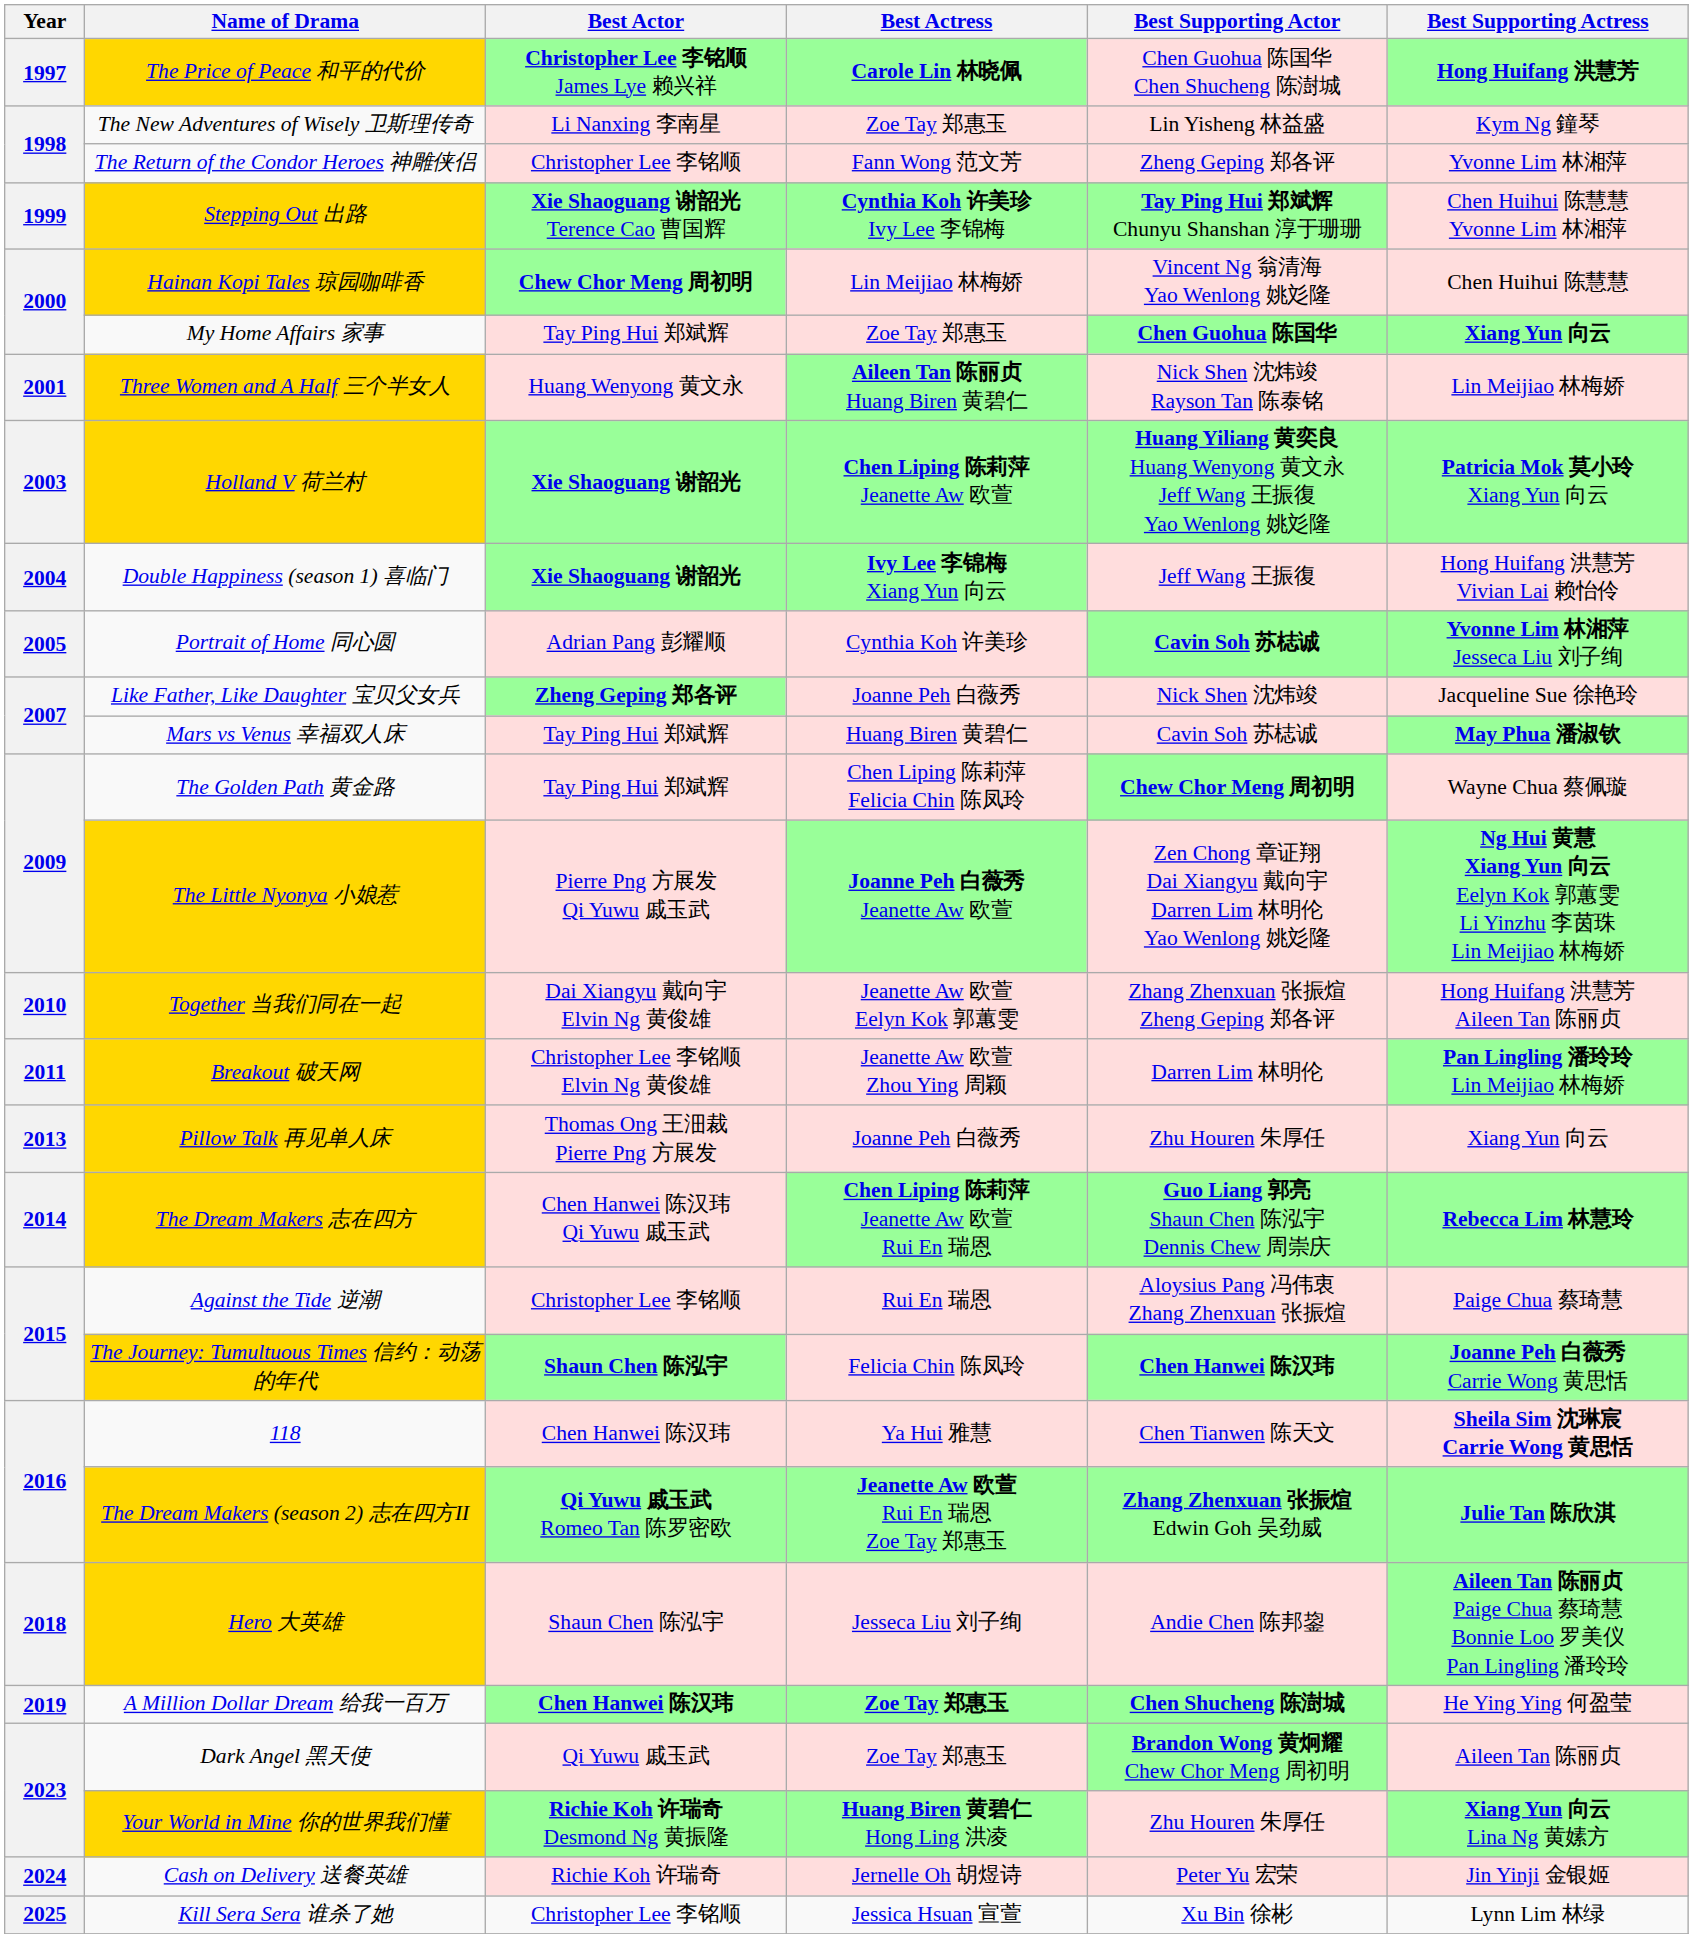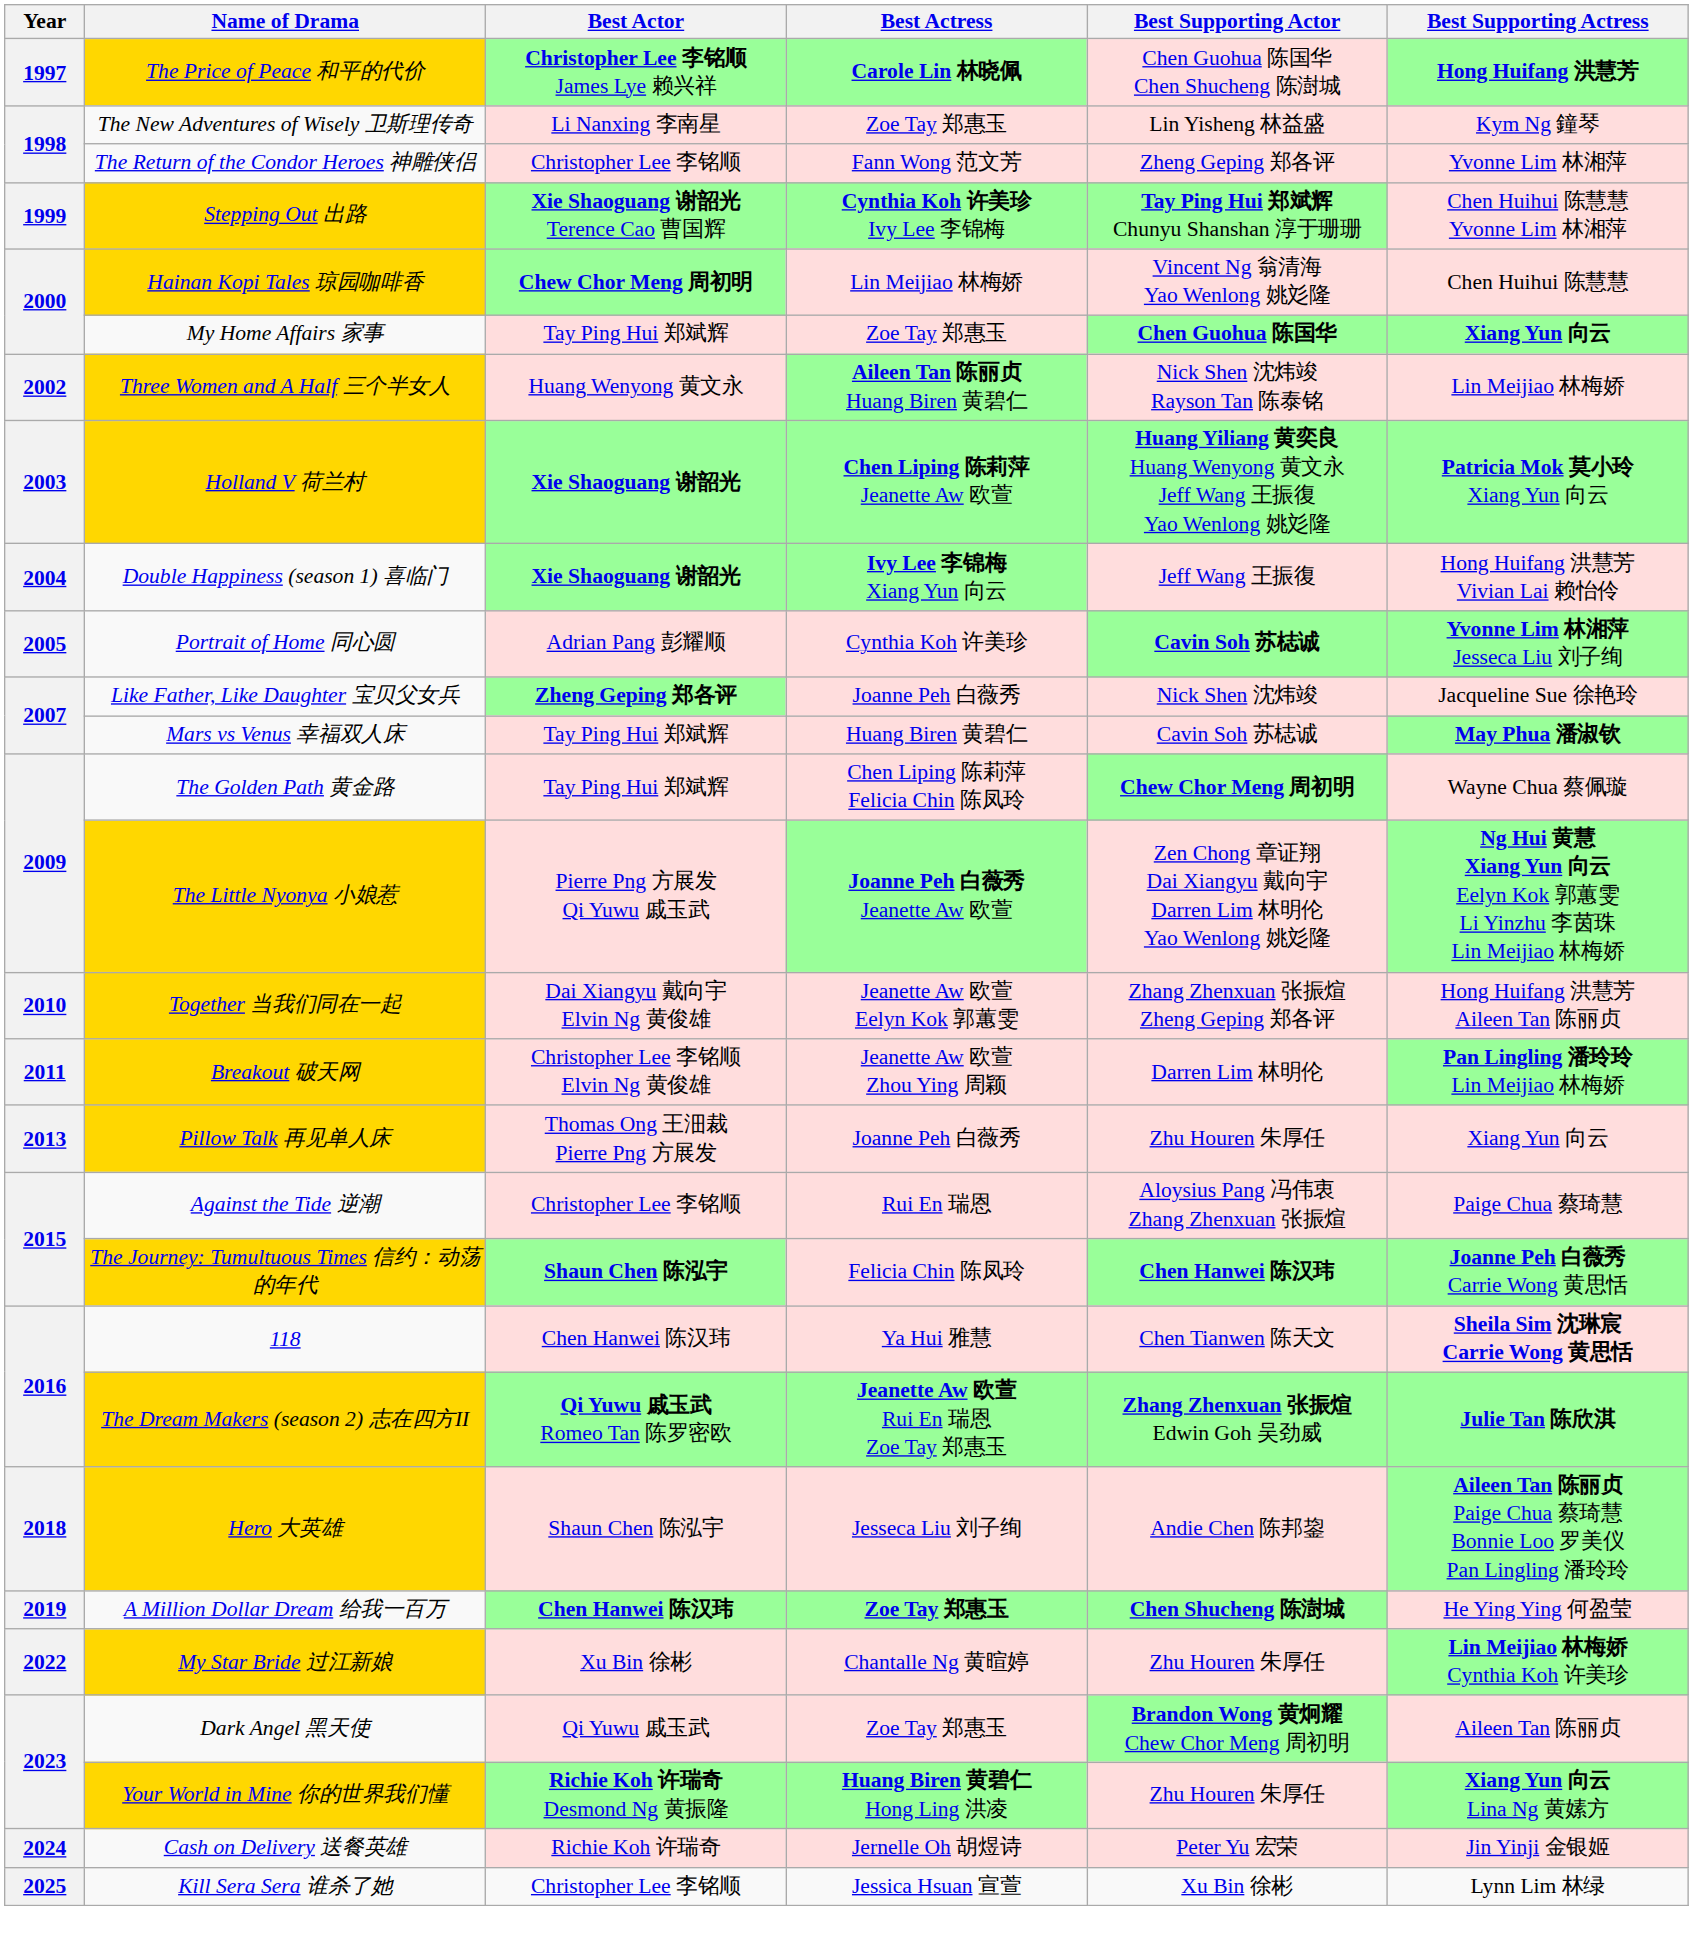(45, 386) 2001 -> (45, 386) 2002
- row: (285, 1218)
+ row: (285, 1661)
